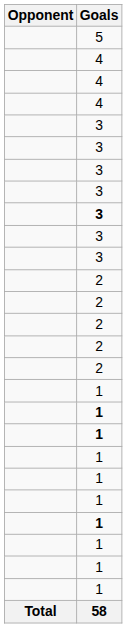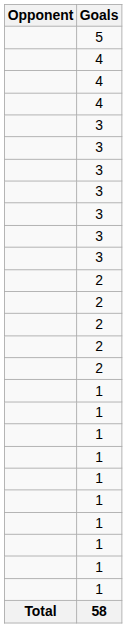(99, 214) bold -> (99, 214) normal
(99, 412) bold -> (99, 412) normal
(99, 434) bold -> (99, 434) normal
(99, 523) bold -> (99, 523) normal
